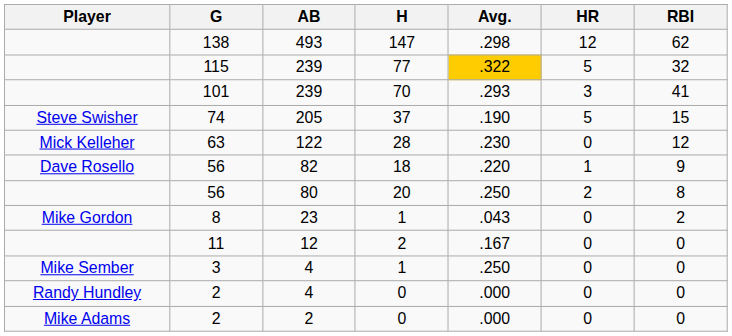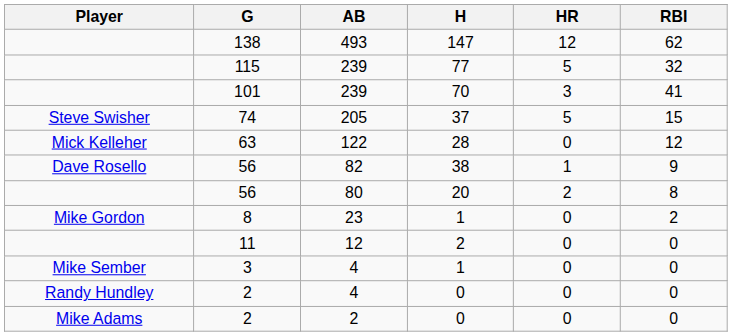- column: (495, 17)
(402, 167) 18 -> (461, 167) 38
